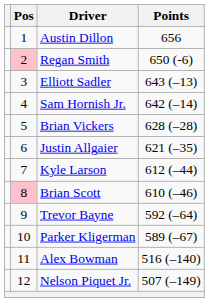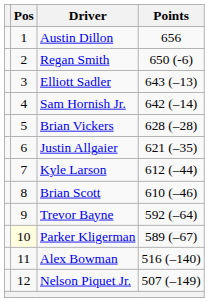(24, 59) pink background -> (24, 59) no background
(24, 192) pink background -> (24, 192) no background
(24, 236) no background -> (24, 236) lightyellow background
